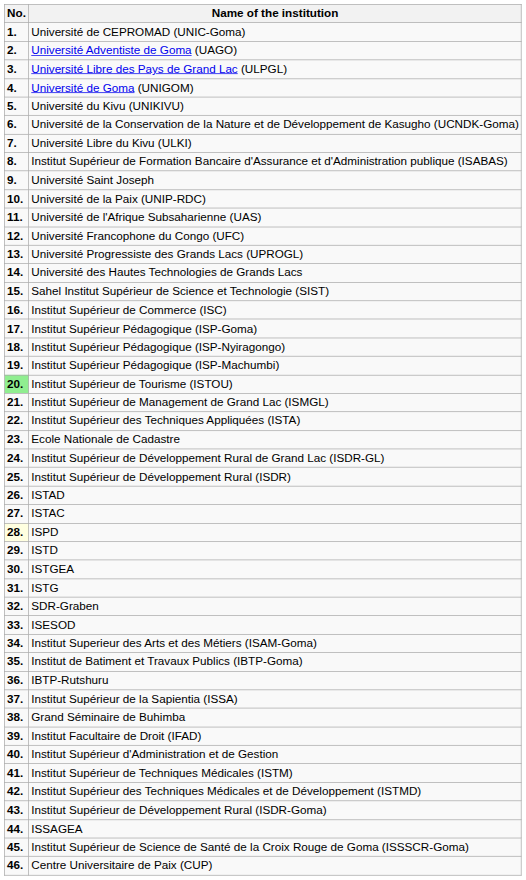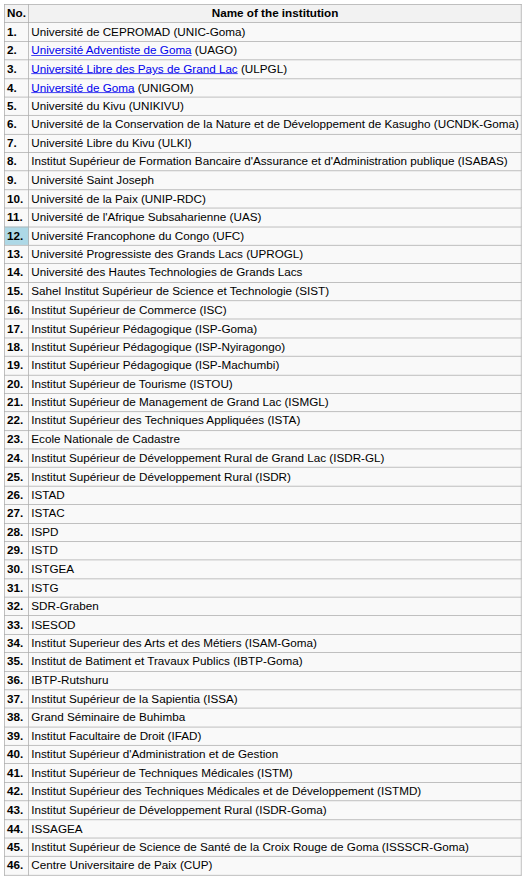(15, 236) no background -> (15, 236) lightblue background
(15, 384) lightgreen background -> (15, 384) no background
(15, 532) lightyellow background -> (15, 532) no background
